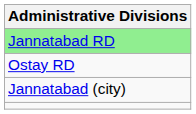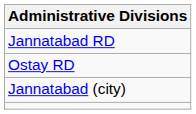(61, 41) lightgreen background -> (61, 41) no background
